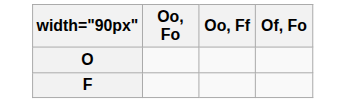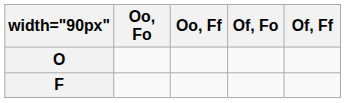+ column: (312, 25)
